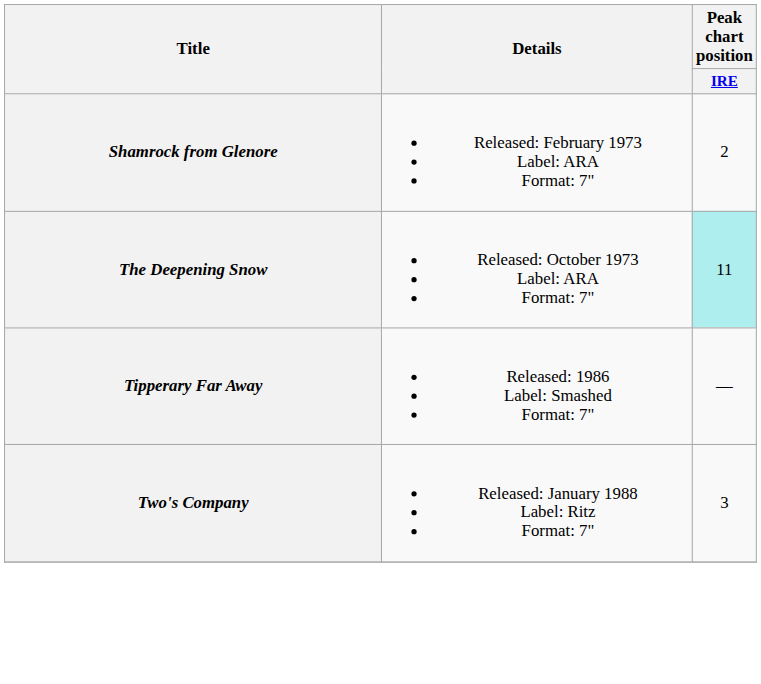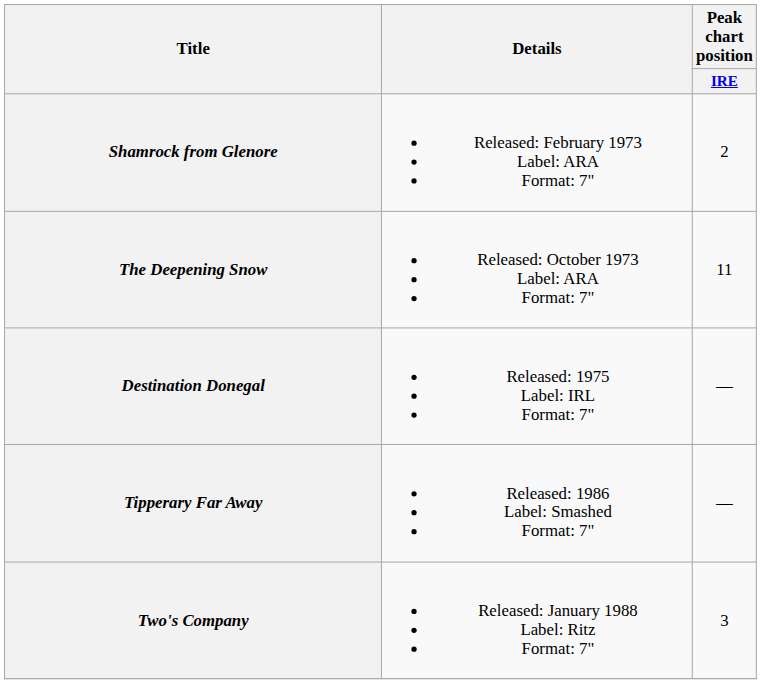(724, 269) paleturquoise background -> (724, 269) no background
+ row: (193, 386)
